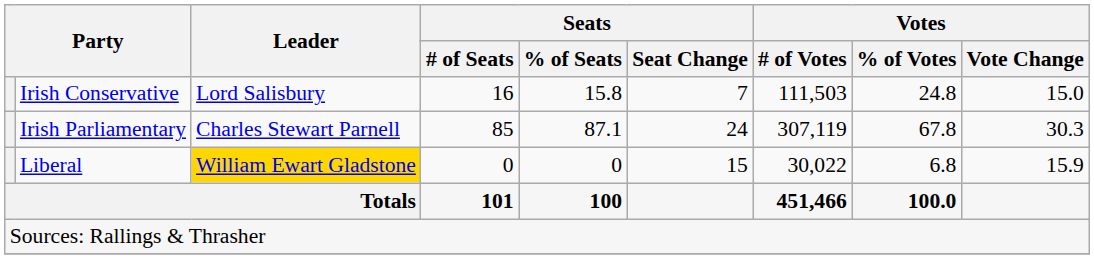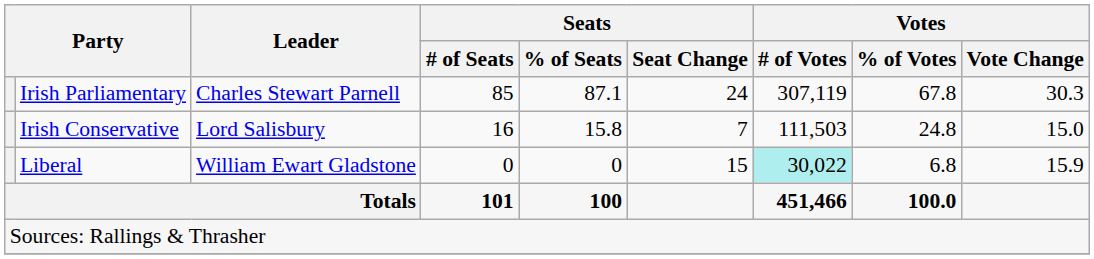rows swapped: (103, 129) <-> (99, 93)
(306, 165) gold background -> (306, 165) no background
(817, 165) no background -> (817, 165) paleturquoise background
